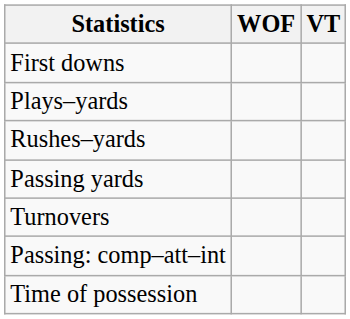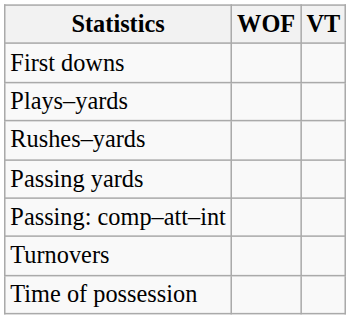rows swapped: (118, 255) <-> (60, 216)
